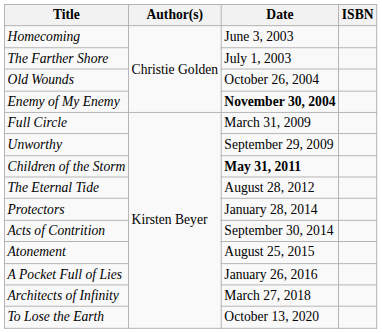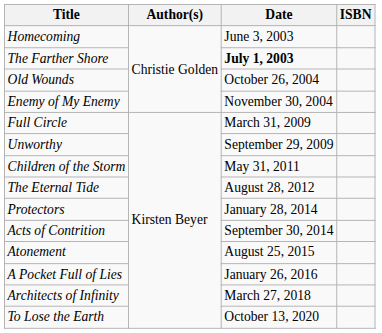(258, 58) normal -> (259, 58) bold
(280, 101) bold -> (279, 101) normal
(263, 166) bold -> (262, 166) normal
